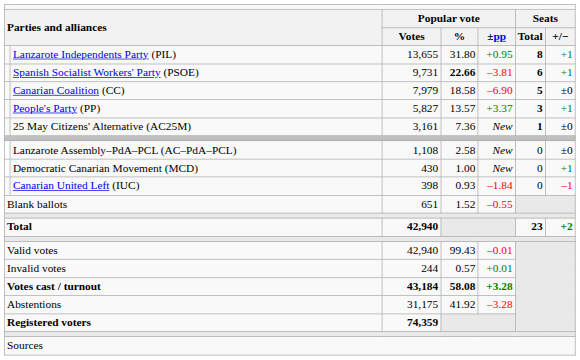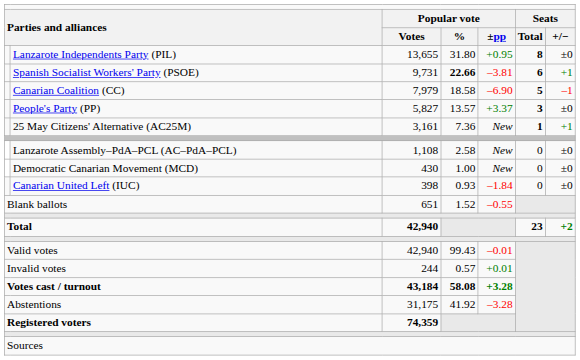(567, 54) +1 -> (567, 54) ±0
(567, 90) ±0 -> (567, 90) –1
(567, 108) +1 -> (567, 108) ±0
(567, 126) ±0 -> (567, 126) +1
(567, 168) +1 -> (567, 168) ±0
(567, 186) –1 -> (567, 186) ±0
